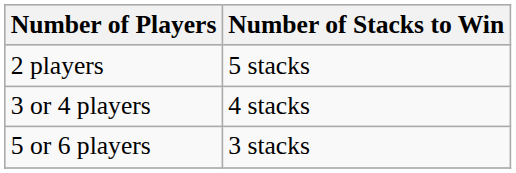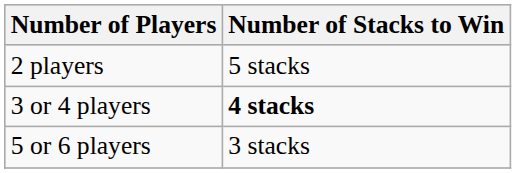(269, 106) normal -> (271, 106) bold
